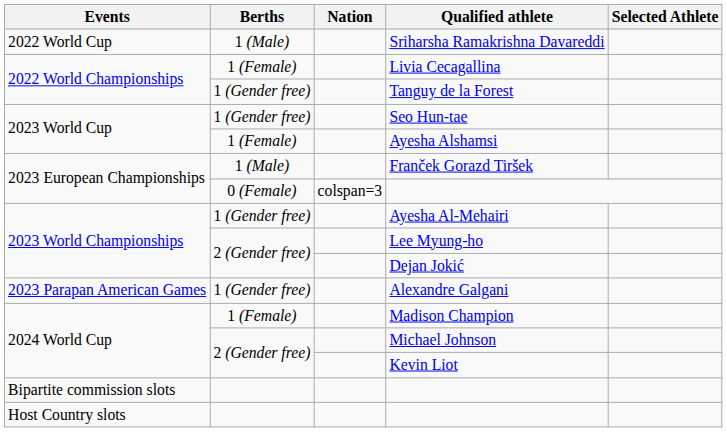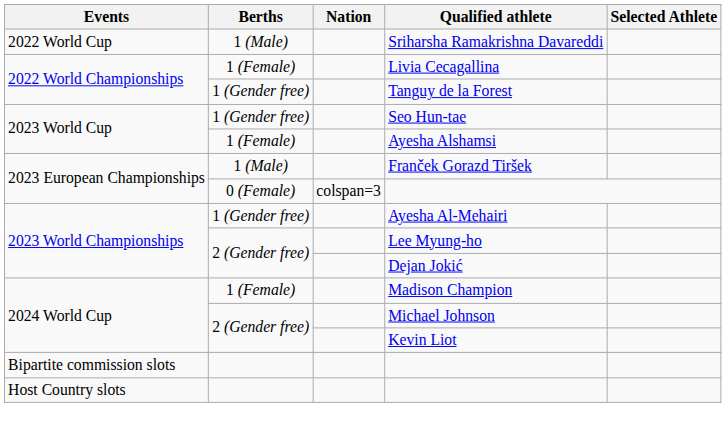- row: (107, 290)
